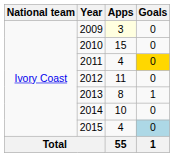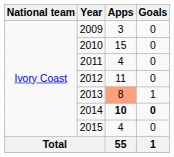(121, 29) lightyellow background -> (121, 29) no background
(153, 62) gold background -> (153, 62) no background
(121, 95) no background -> (121, 95) lightsalmon background
(121, 111) normal -> (121, 111) bold
(153, 111) normal -> (153, 111) bold
(153, 128) lightblue background -> (153, 128) no background
